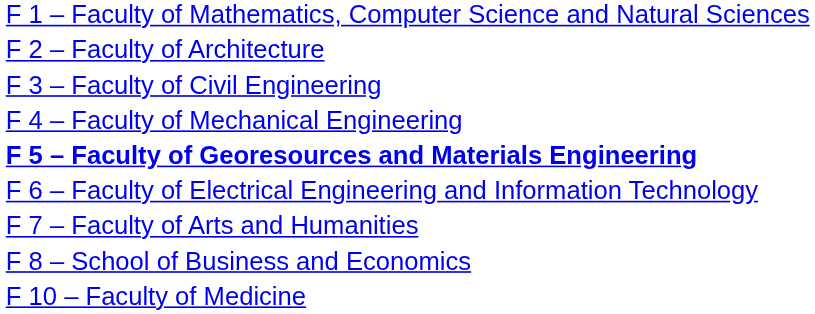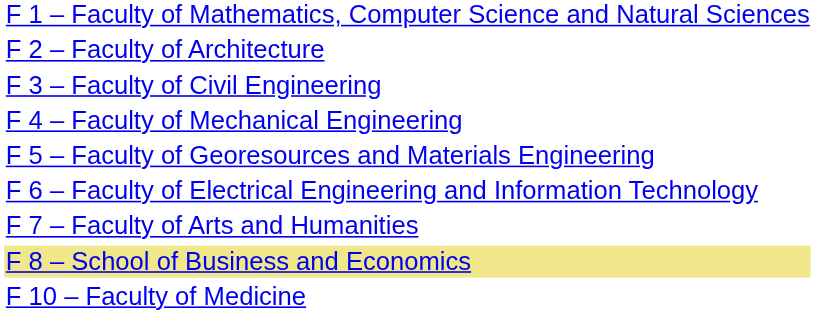(352, 155) bold -> (330, 155) normal
(238, 261) no background -> (238, 261) khaki background
